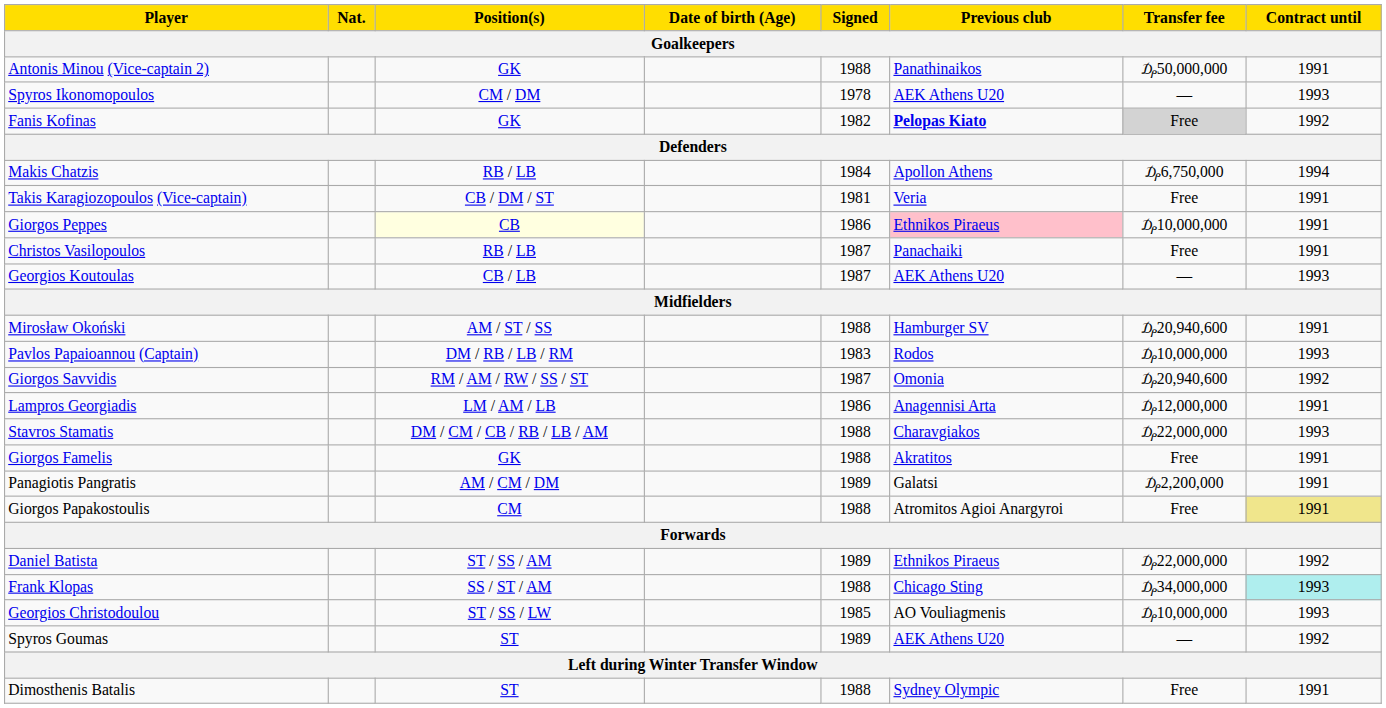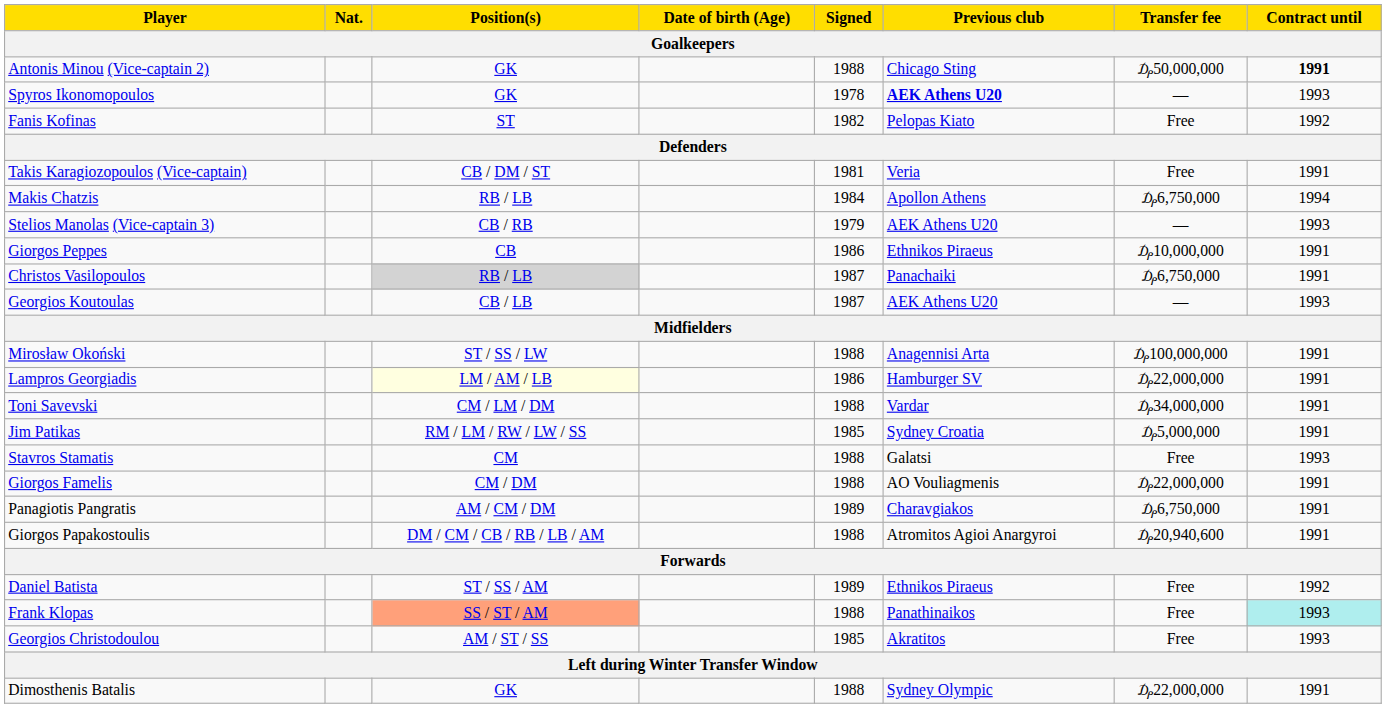(937, 69) Panathinaikos -> (932, 69) Chicago Sting
(1314, 69) normal -> (1314, 69) bold
(509, 95) CM / DM -> (506, 95) GK
(949, 95) normal -> (944, 95) bold
(509, 121) GK -> (506, 121) ST
(940, 121) bold -> (931, 121) normal
(1184, 121) lightgrey background -> (1181, 121) no background
rows swapped: (53, 173) <-> (127, 199)
+ row: (111, 224)
(509, 224) lightyellow background -> (506, 250) no background
(946, 224) pink background -> (940, 250) no background
(509, 250) no background -> (506, 276) lightgrey background
(1184, 250) Free -> (1181, 276) ₯6,750,000
(509, 328) AM / ST / SS -> (506, 354) ST / SS / LW
(941, 328) Hamburger SV -> (938, 354) Anagennisi Arta
(1184, 328) ₯20,940,600 -> (1181, 354) ₯100,000,000
- row: (103, 354)
- row: (62, 380)
(509, 406) no background -> (506, 380) lightyellow background
(945, 406) Anagennisi Arta -> (934, 380) Hamburger SV
(1184, 406) ₯12,000,000 -> (1181, 380) ₯22,000,000
+ row: (53, 406)
+ row: (44, 432)
(509, 432) DM / CM / CB / RB / LB / AM -> (506, 457) CM
(937, 432) Charavgiakos -> (909, 457) Galatsi
(1184, 432) ₯22,000,000 -> (1181, 457) Free
(509, 457) GK -> (506, 483) CM / DM
(923, 457) Akratitos -> (943, 483) AO Vouliagmenis
(1184, 457) Free -> (1181, 483) ₯22,000,000
(916, 483) Galatsi -> (930, 509) Charavgiakos
(1184, 483) ₯2,200,000 -> (1181, 509) ₯6,750,000
(509, 509) CM -> (506, 535) DM / CM / CB / RB / LB / AM
(1184, 509) Free -> (1181, 535) ₯20,940,600
(1314, 509) khaki background -> (1314, 535) no background
(1184, 561) ₯22,000,000 -> (1181, 587) Free
(509, 587) no background -> (506, 613) lightsalmon background
(938, 587) Chicago Sting -> (931, 613) Panathinaikos
(1184, 587) ₯34,000,000 -> (1181, 613) Free
(509, 613) ST / SS / LW -> (506, 639) AM / ST / SS
(950, 613) AO Vouliagmenis -> (916, 639) Akratitos
(1184, 613) ₯10,000,000 -> (1181, 639) Free
- row: (58, 639)
(509, 690) ST -> (506, 690) GK
(1184, 690) Free -> (1181, 690) ₯22,000,000
